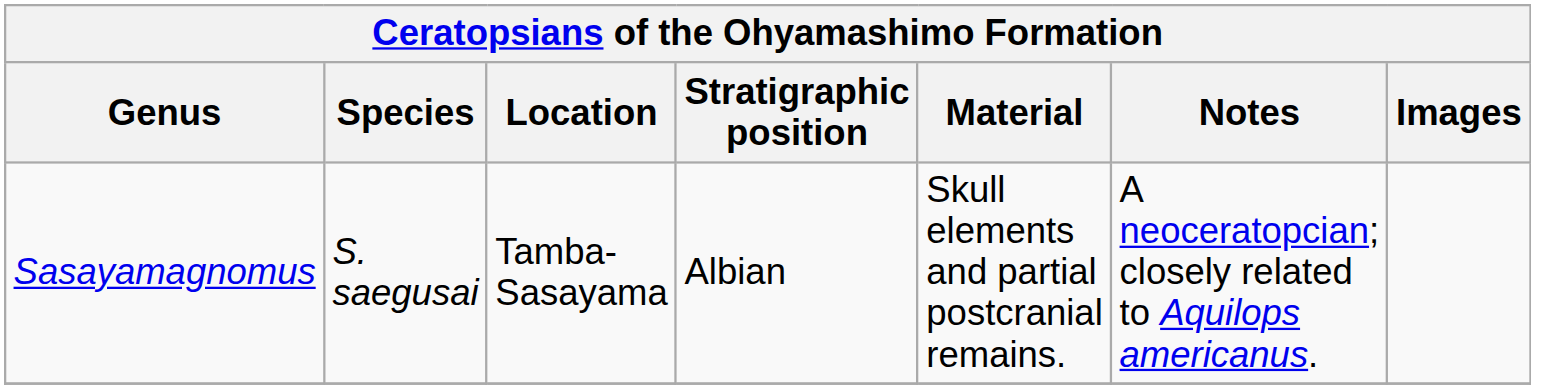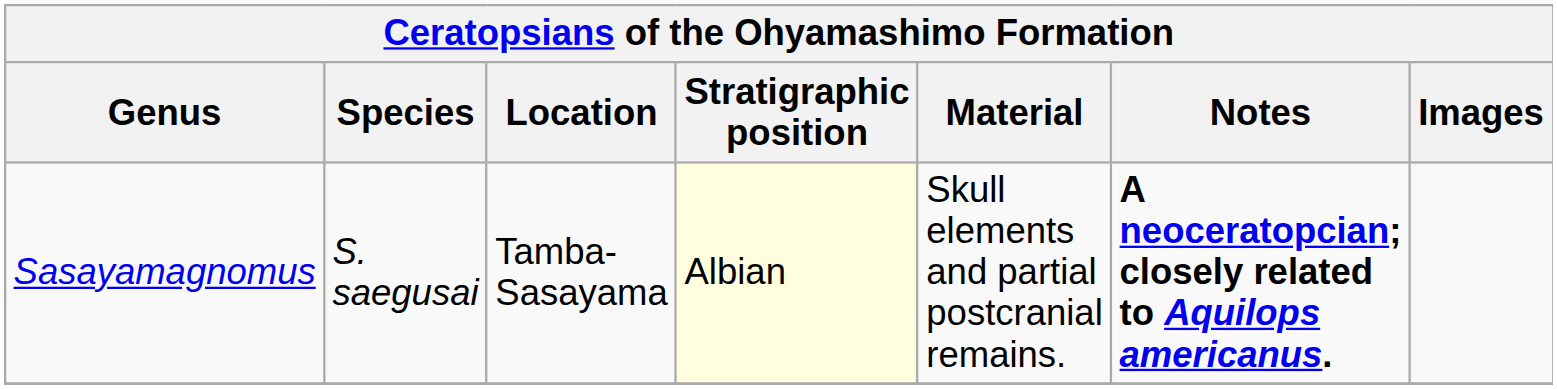(735, 272) no background -> (735, 272) lightyellow background
(1249, 272) normal -> (1260, 272) bold
